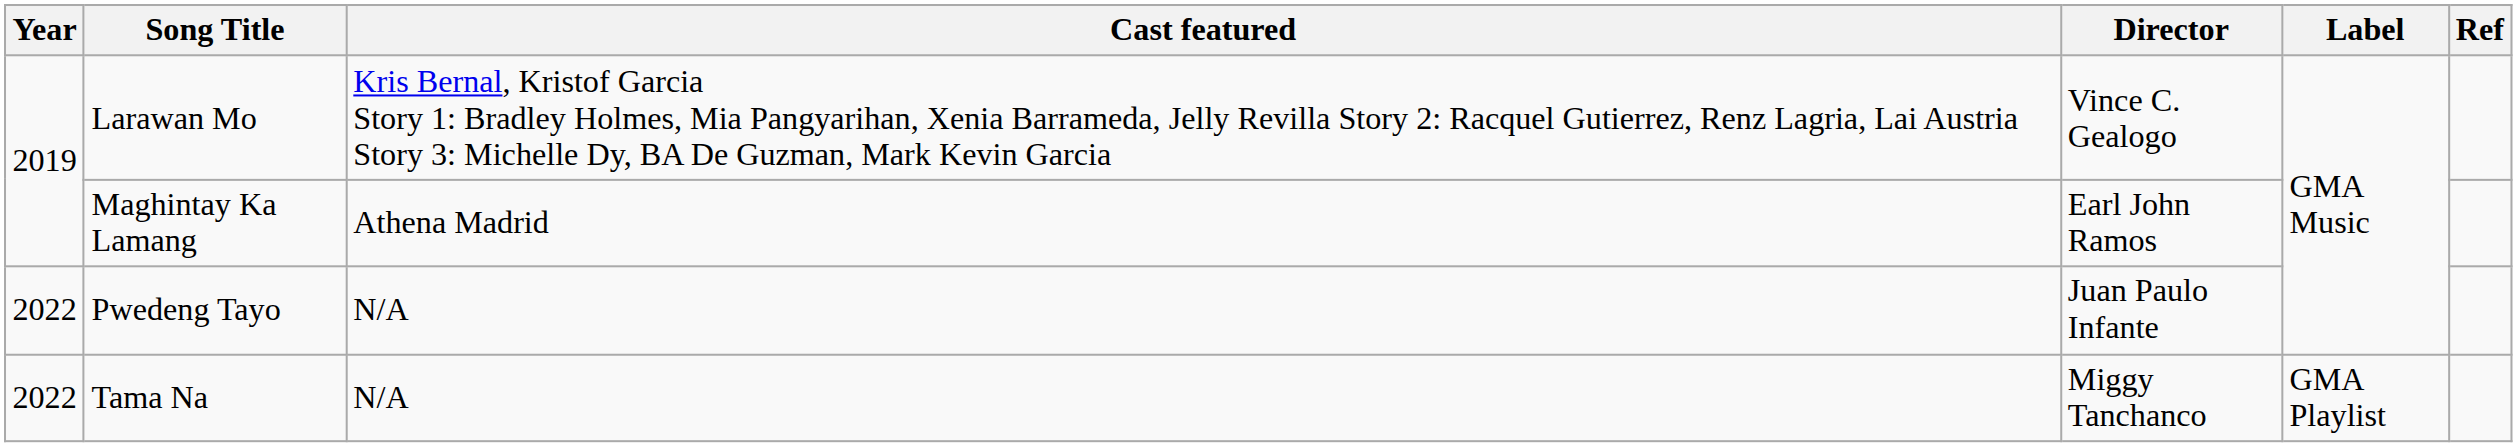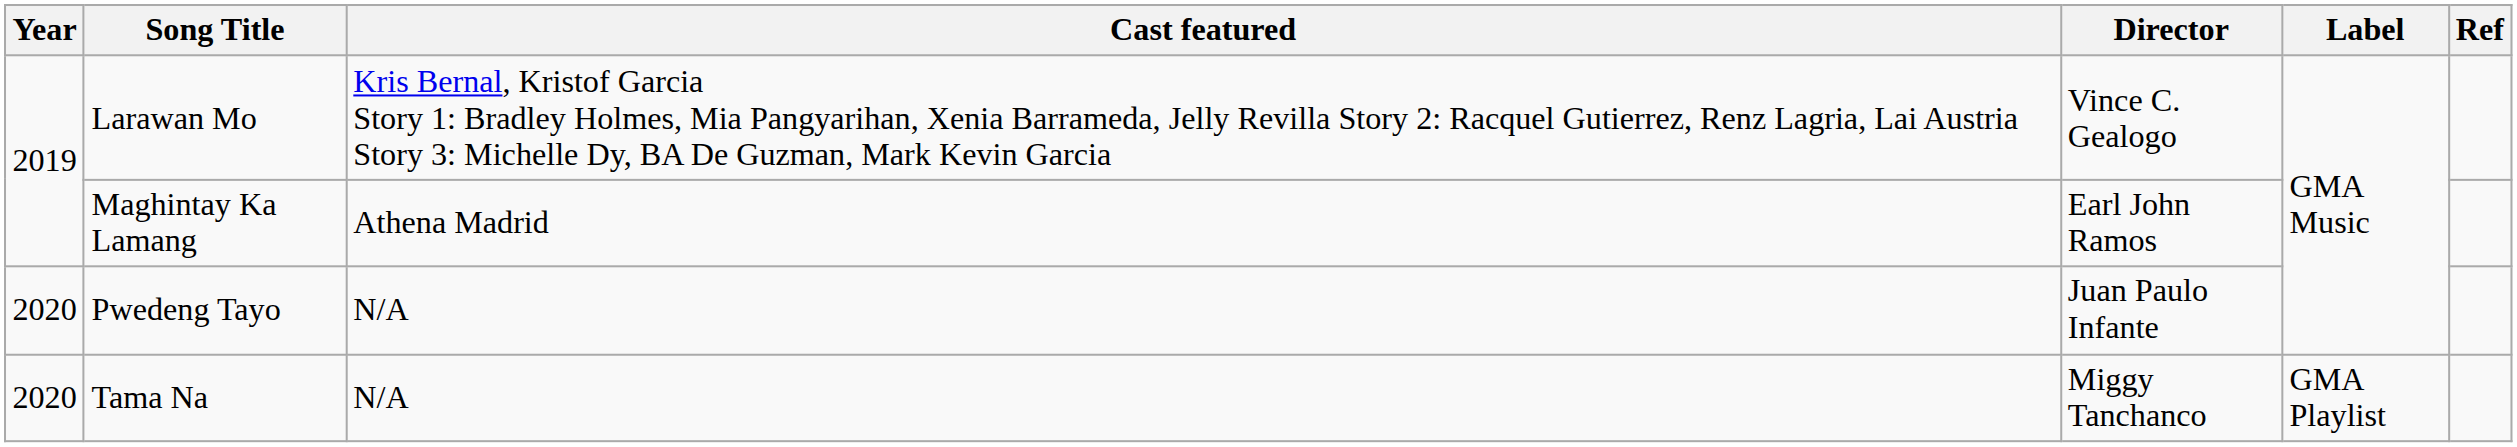(45, 309) 2022 -> (45, 309) 2020
(45, 396) 2022 -> (45, 396) 2020
